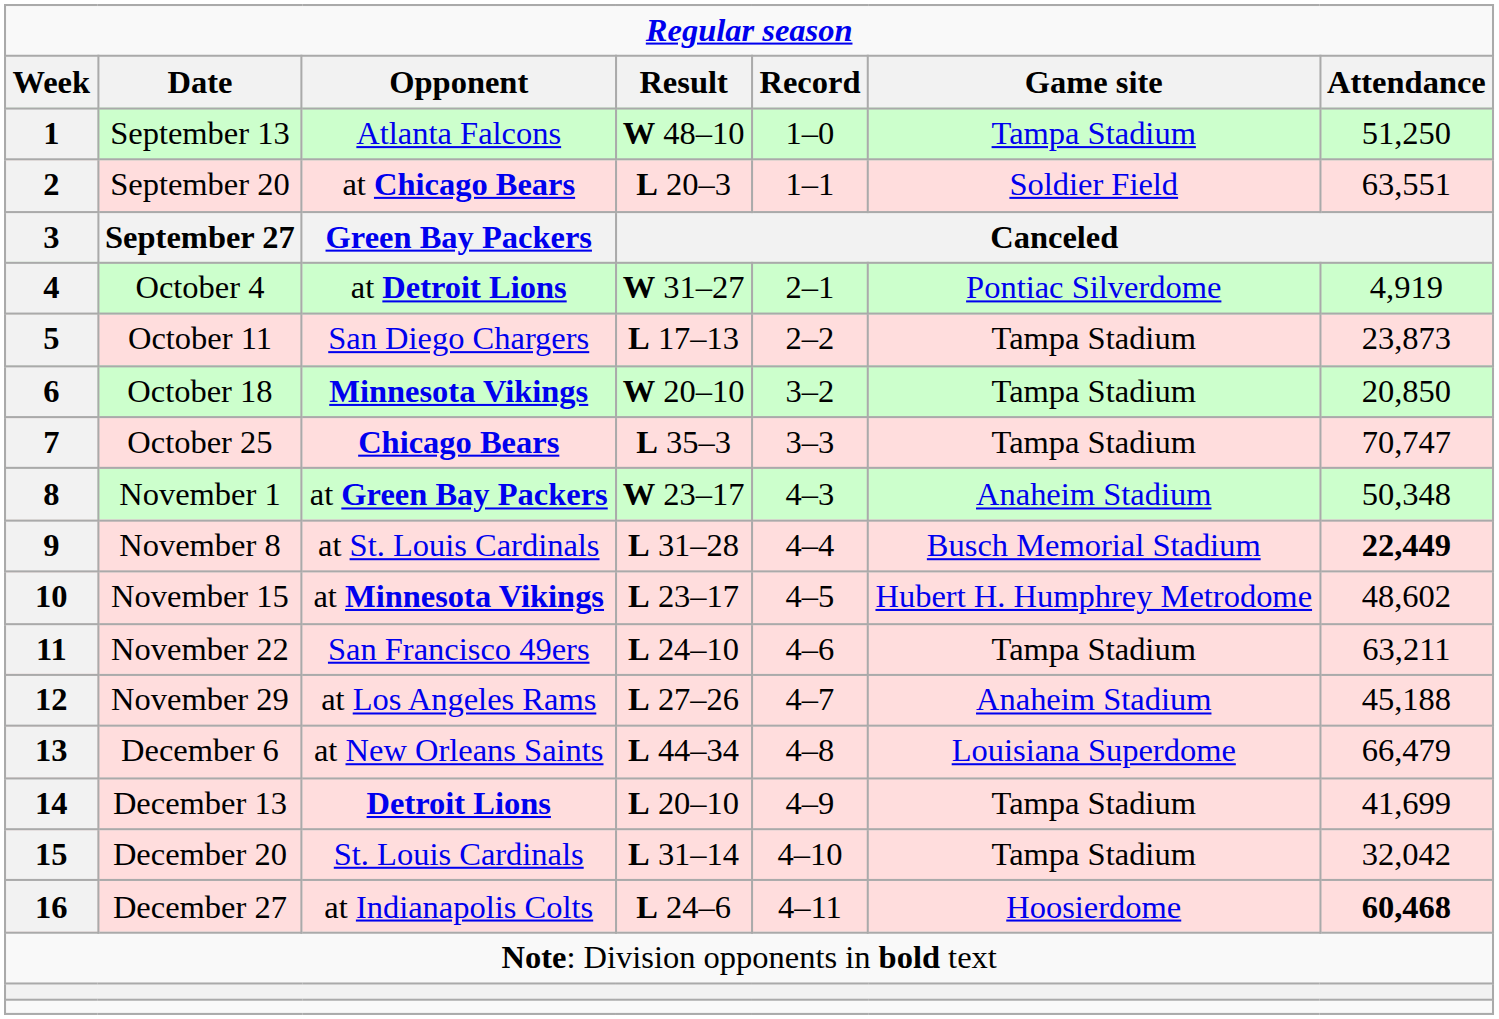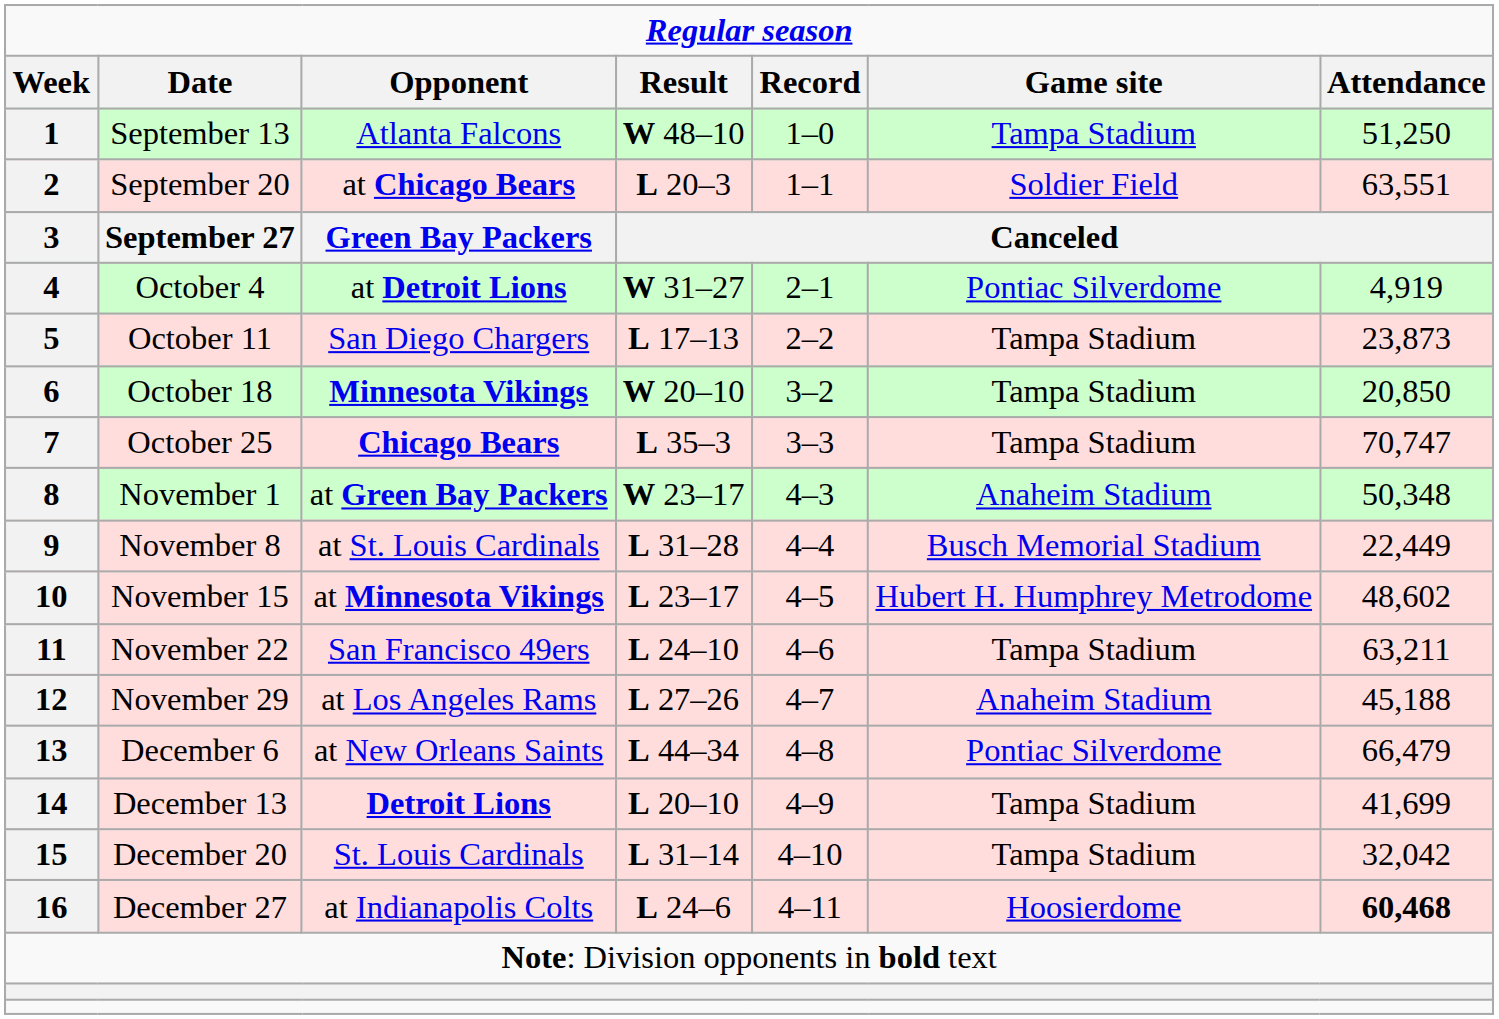(1406, 545) bold -> (1406, 545) normal
(1094, 751) Louisiana Superdome -> (1094, 751) Pontiac Silverdome
